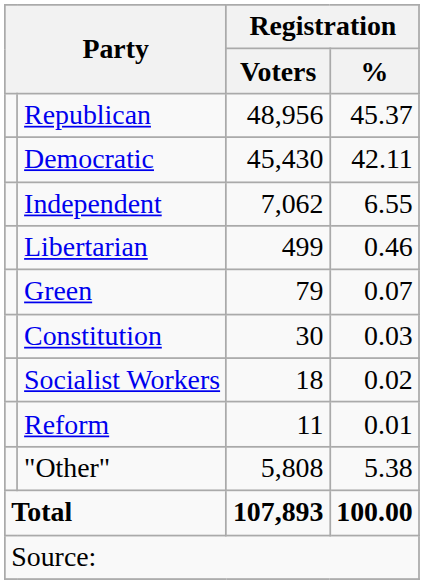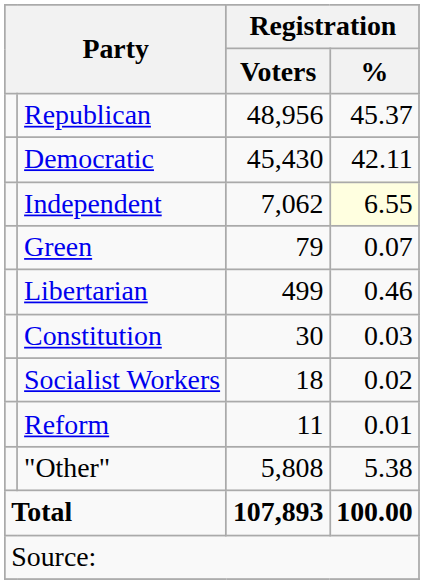(388, 203) no background -> (388, 203) lightyellow background
rows swapped: (86, 247) <-> (58, 291)
